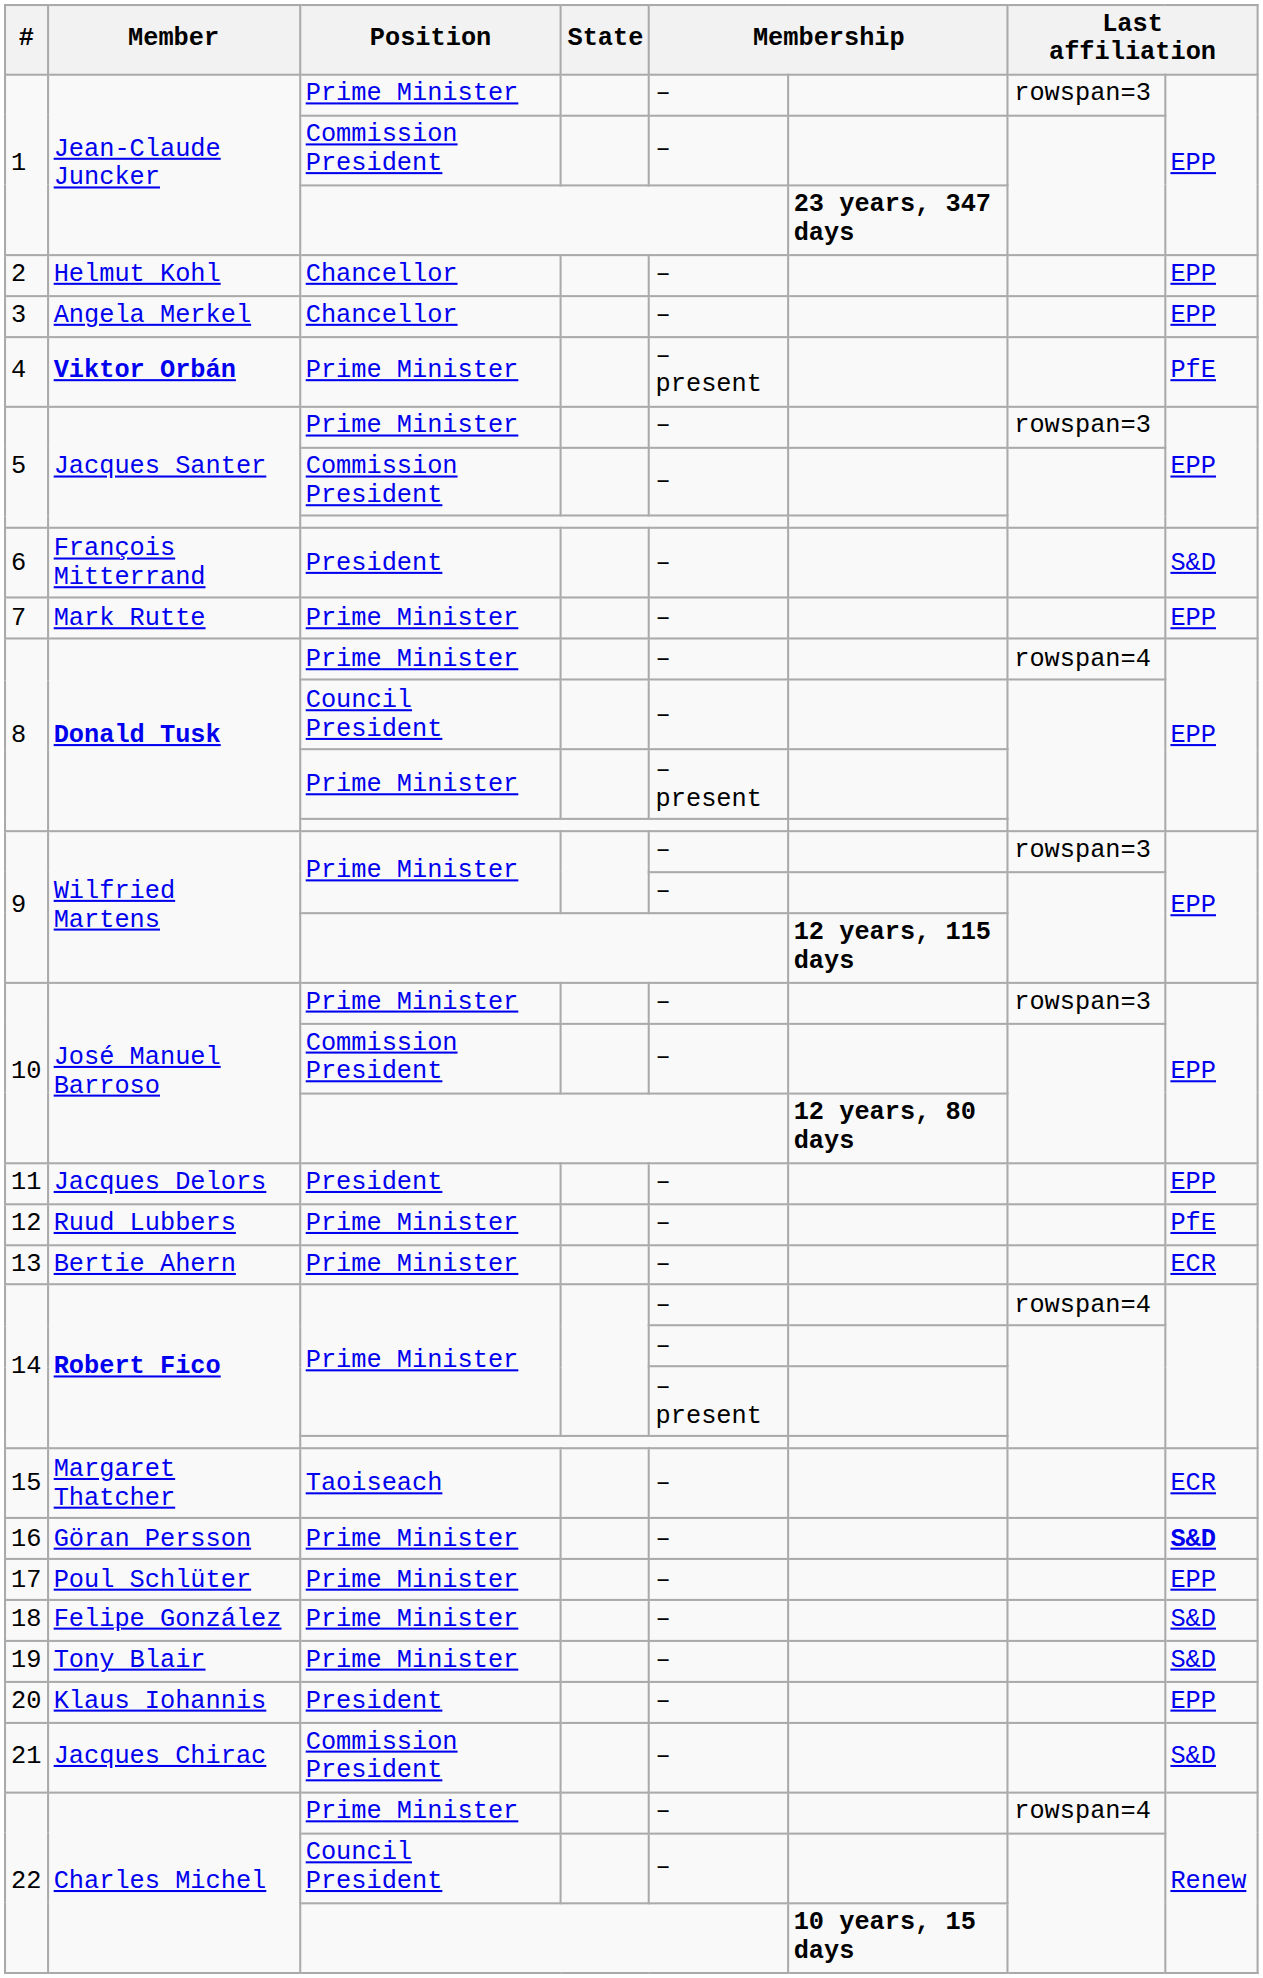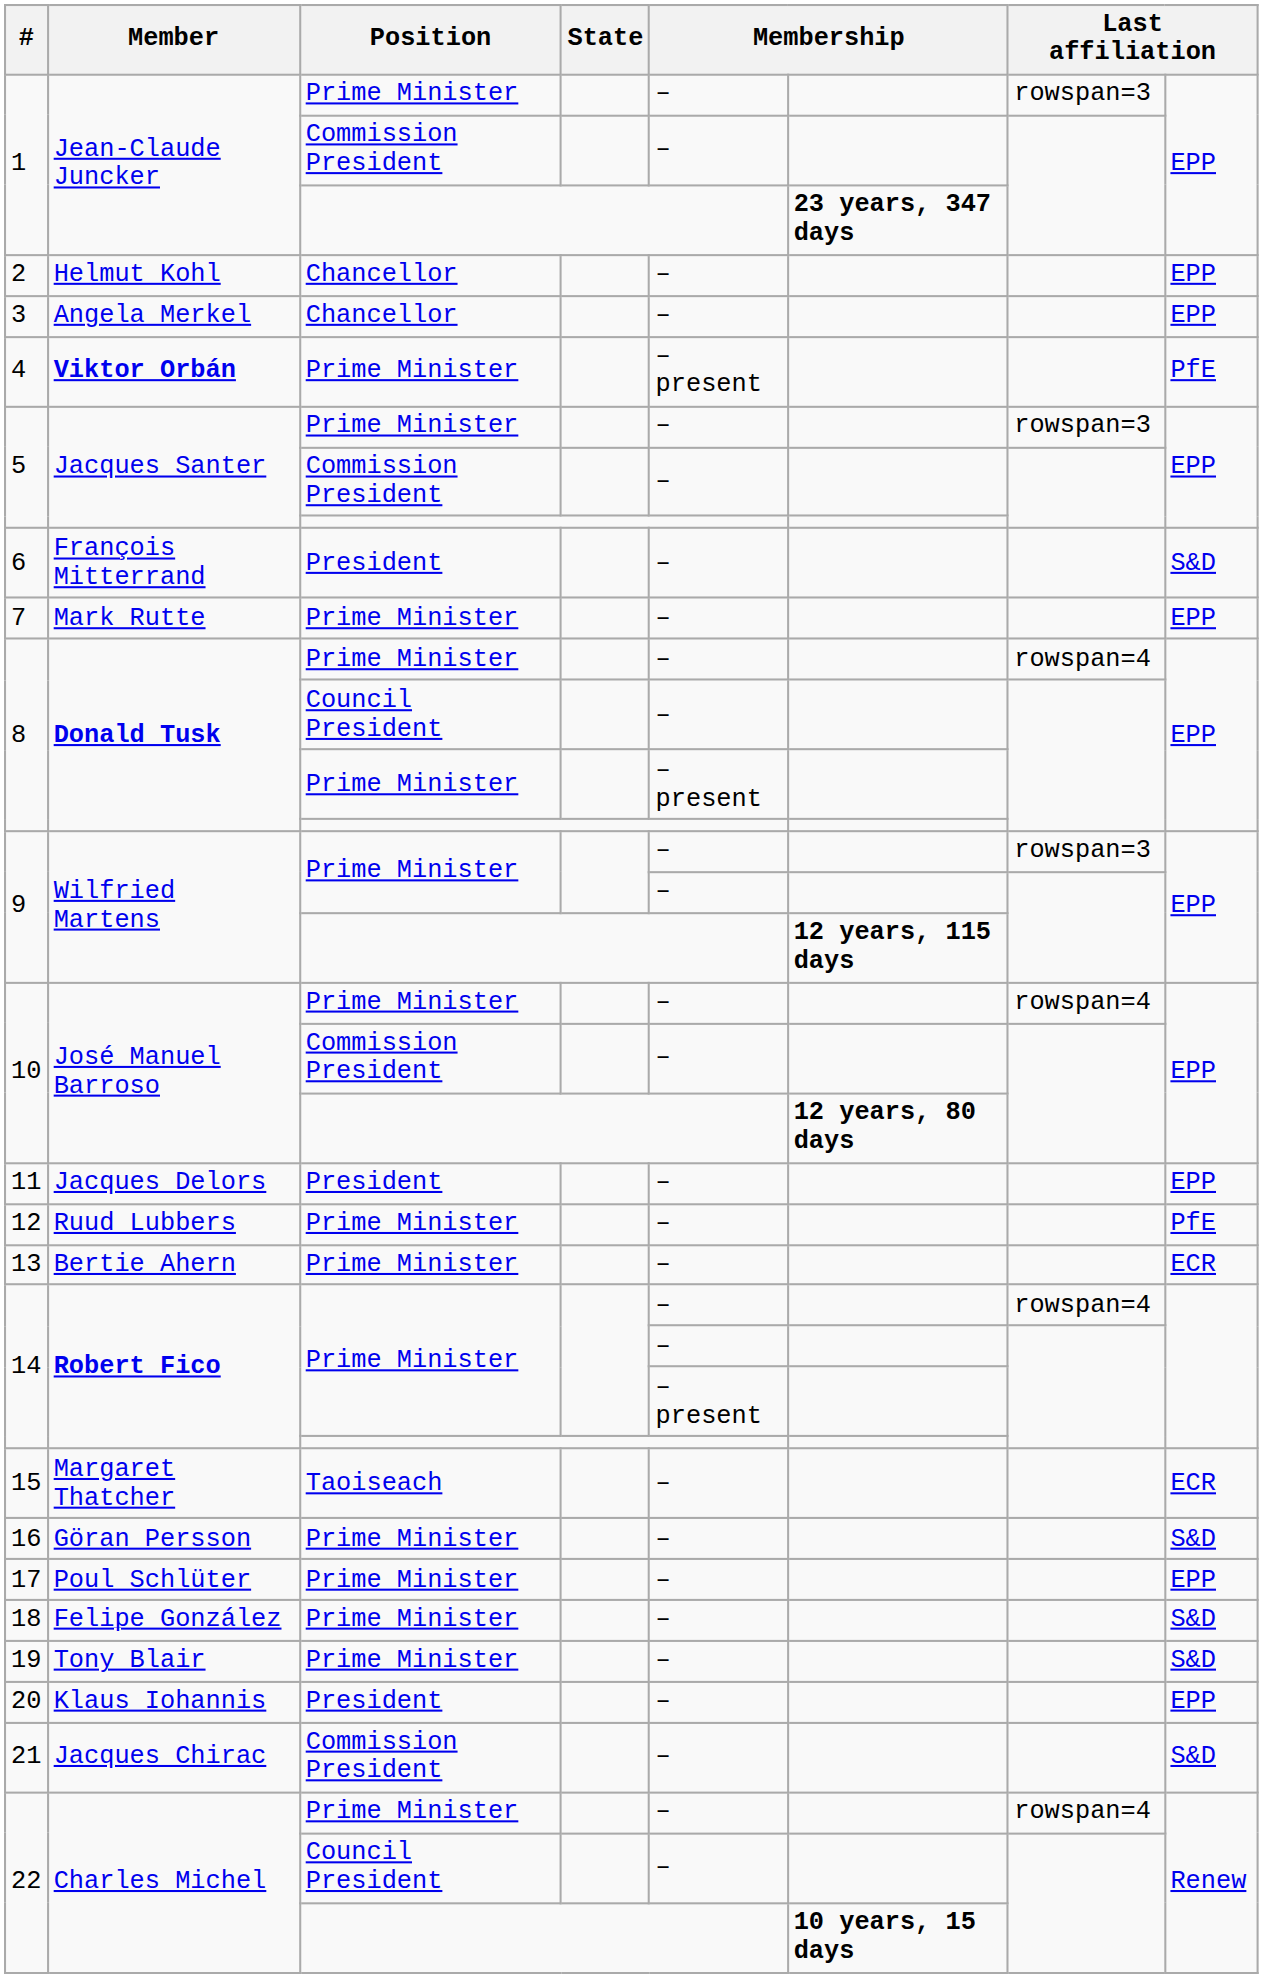(1083, 1003) rowspan=3 -> (1083, 1003) rowspan=4
(1193, 1539) bold -> (1193, 1539) normal
